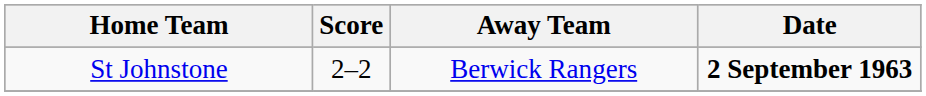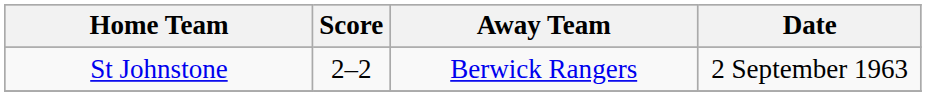(810, 68) bold -> (810, 68) normal
